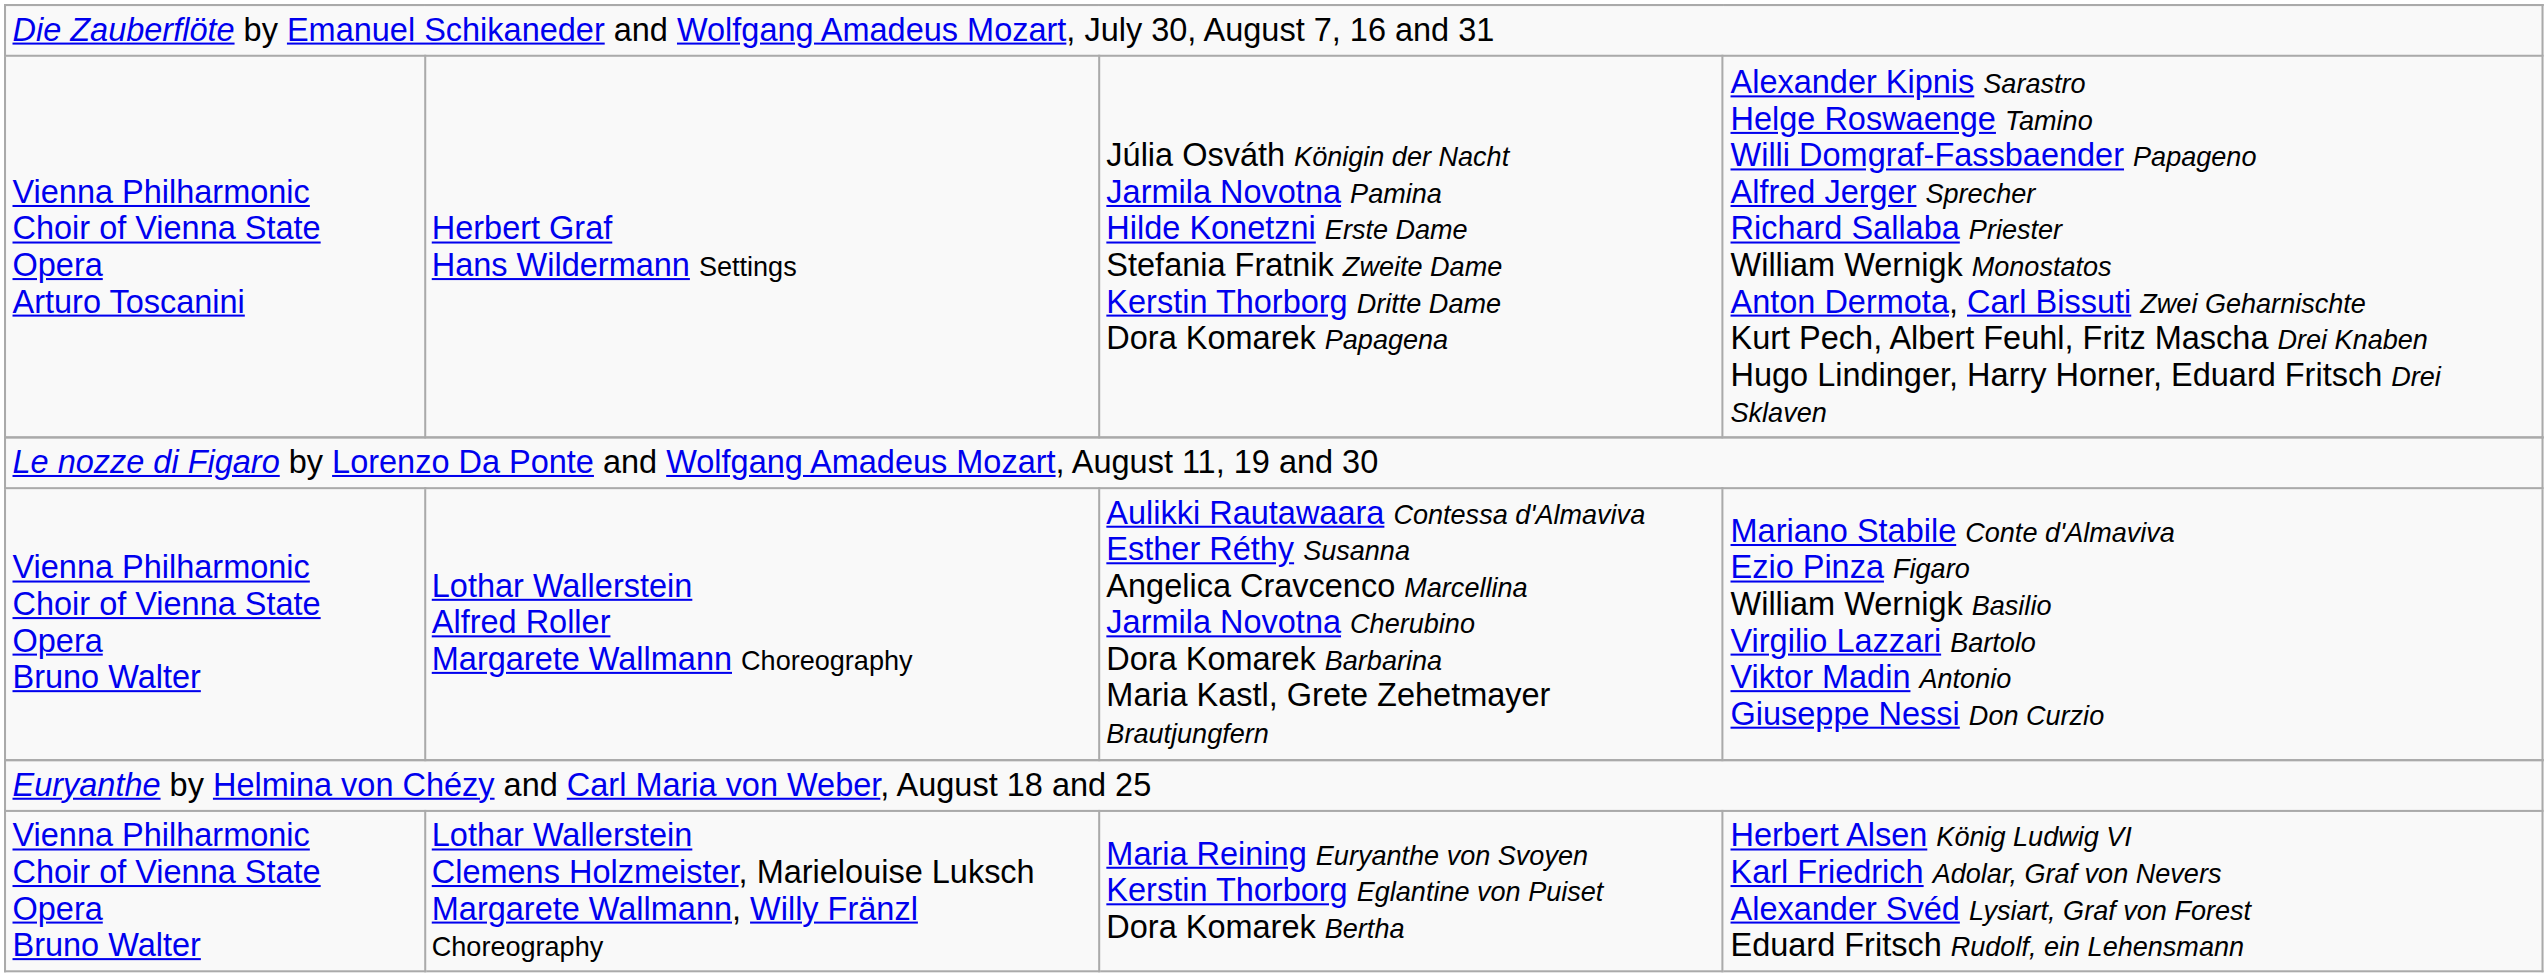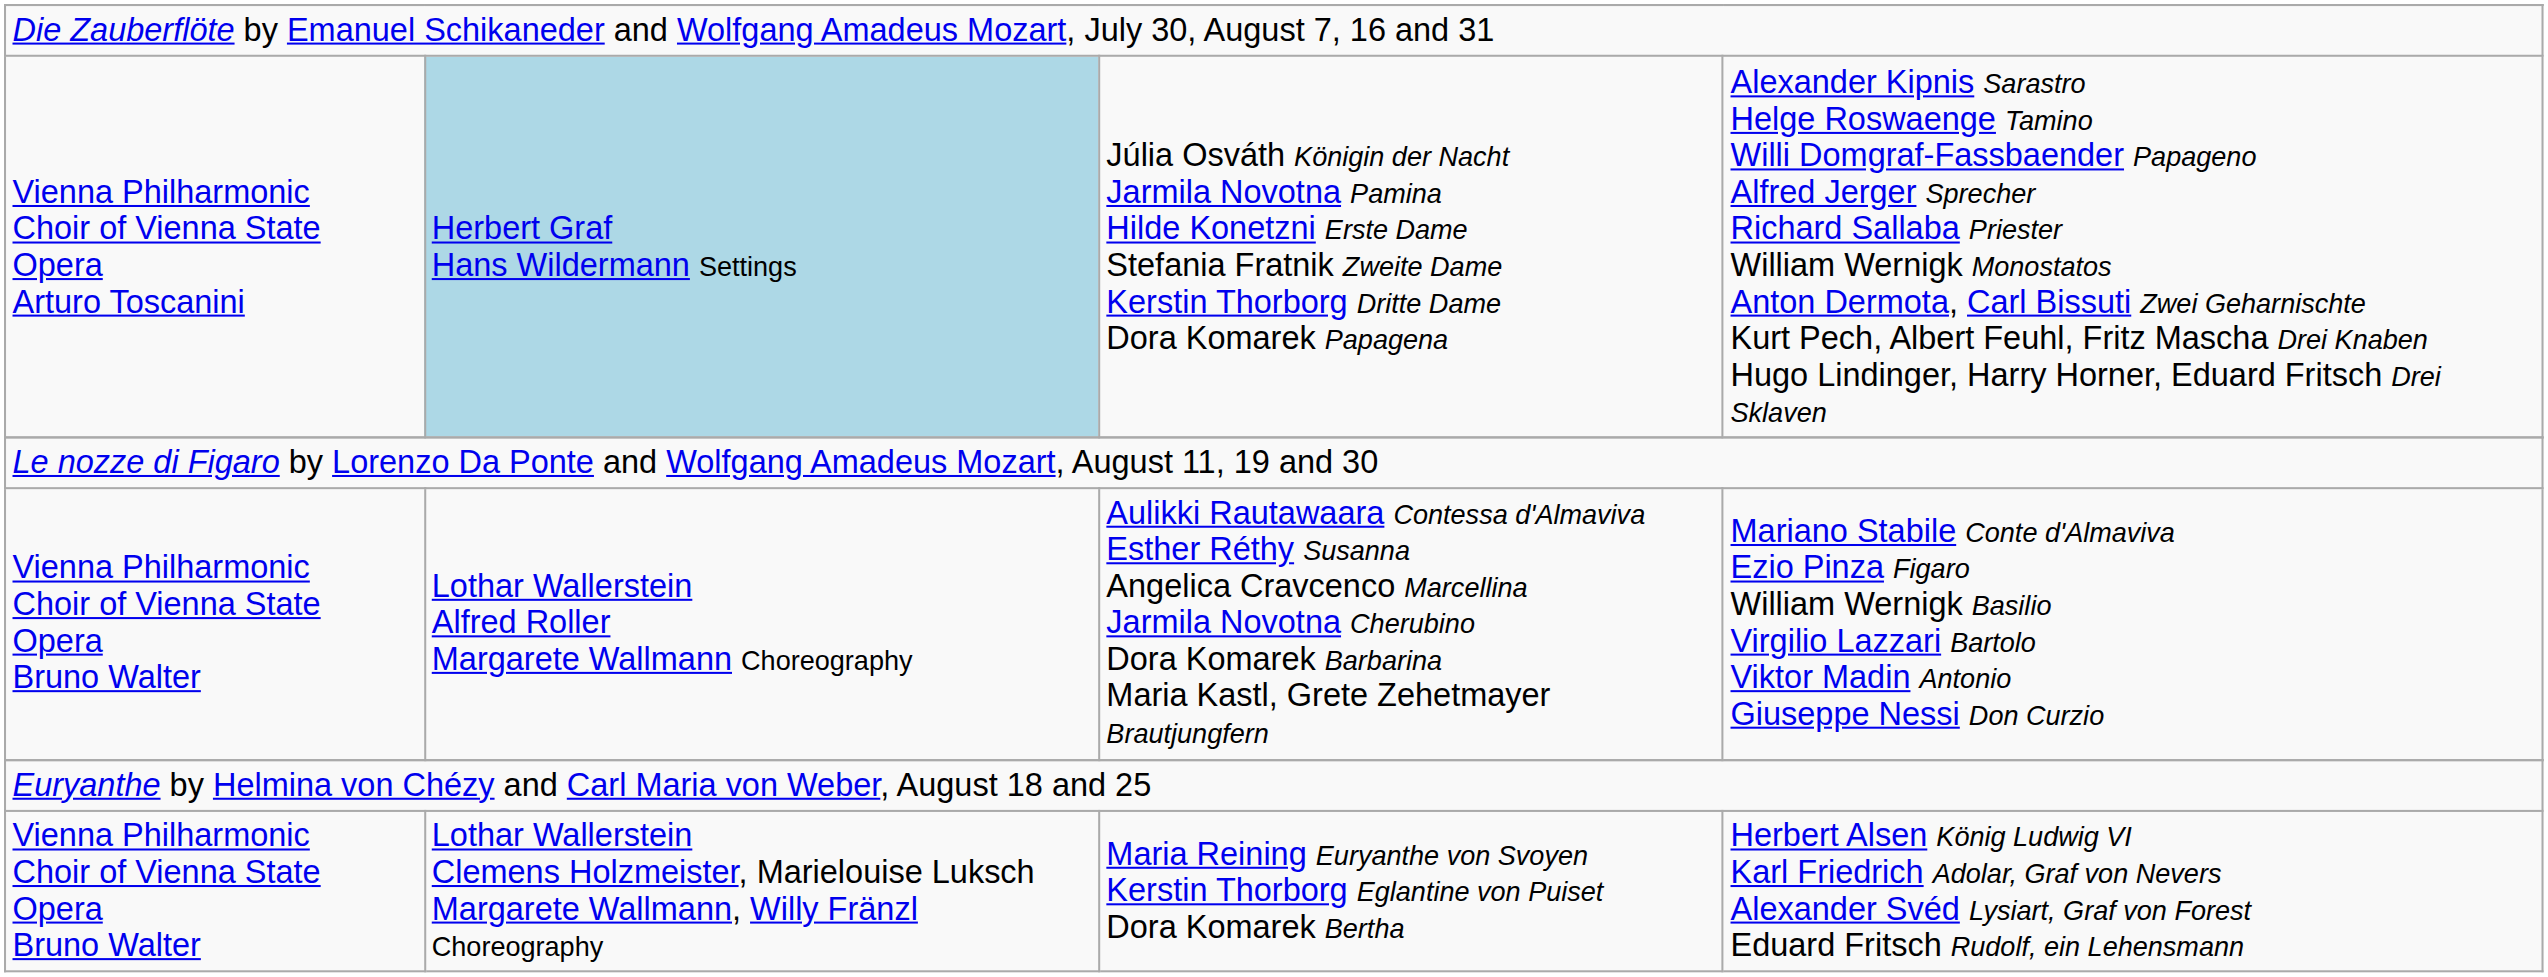(614, 246) no background -> (614, 246) lightblue background
